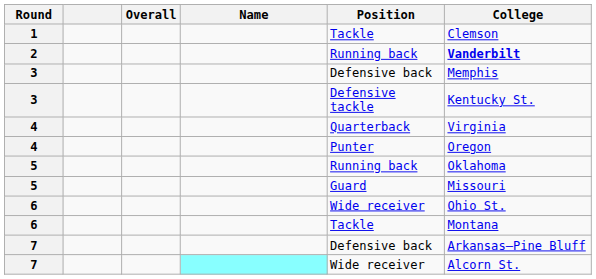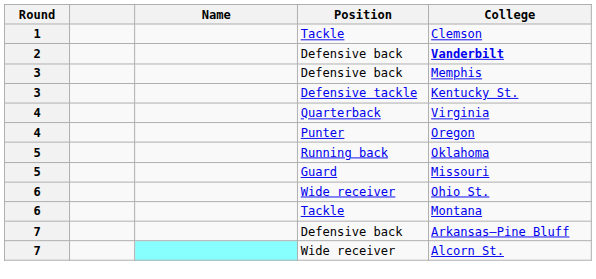- column: (151, 14)
(374, 54) Running back -> (352, 54) Defensive back
